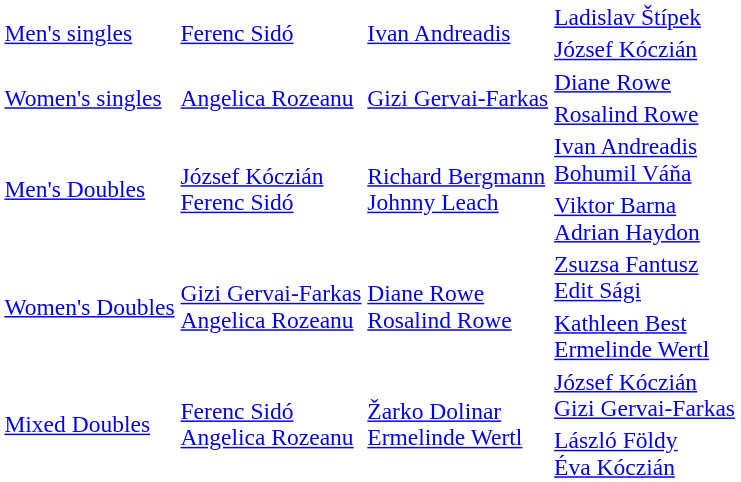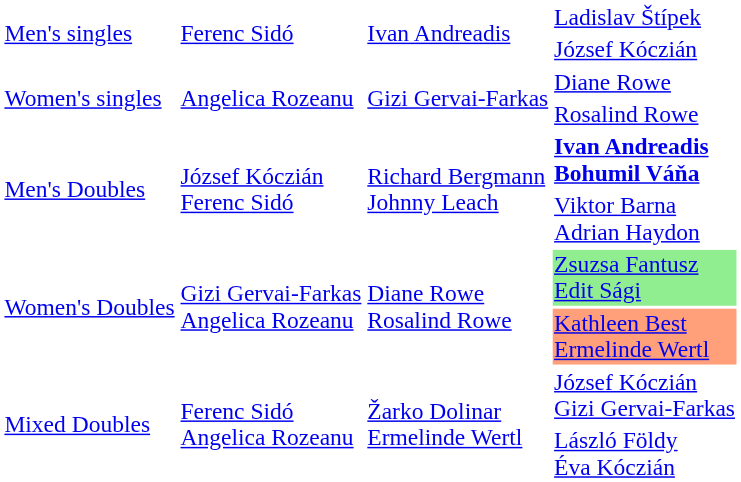(626, 159) normal -> (631, 159) bold
(626, 277) no background -> (626, 277) lightgreen background
(632, 336) no background -> (632, 336) lightsalmon background
